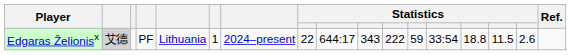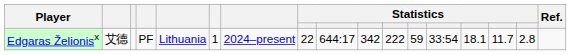(116, 39) lightgrey background -> (116, 39) no background
(370, 39) 343 -> (370, 39) 342
(475, 39) 18.8 -> (475, 39) 18.1
(503, 39) 11.5 -> (503, 39) 11.7
(527, 39) 2.6 -> (527, 39) 2.8
